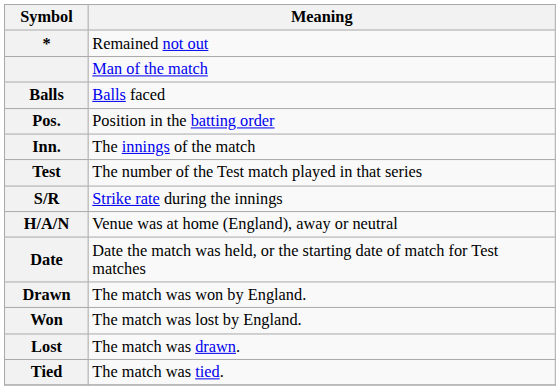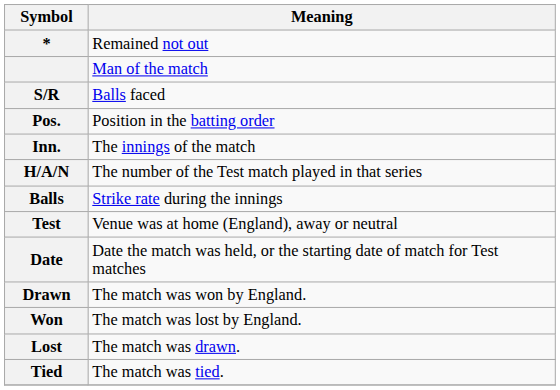(47, 95) Balls -> (47, 95) S/R
(47, 172) Test -> (47, 172) H/A/N
(47, 198) S/R -> (47, 198) Balls
(47, 224) H/A/N -> (47, 224) Test
